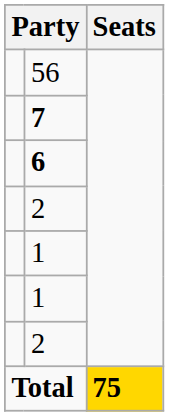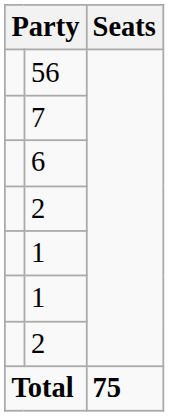(38, 117) bold -> (38, 117) normal
(38, 162) bold -> (38, 162) normal
(107, 388) gold background -> (107, 388) no background
